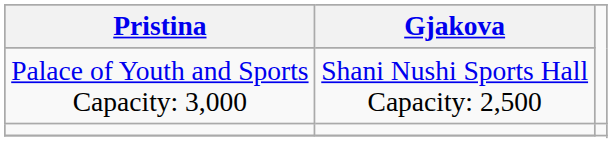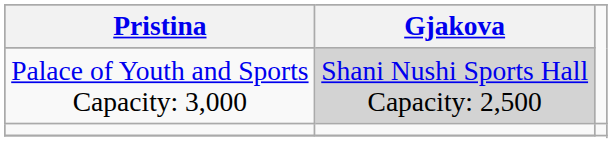(455, 85) no background -> (455, 85) lightgrey background
